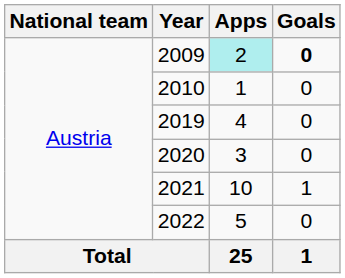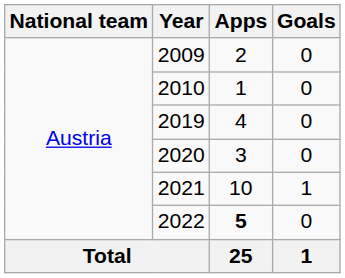(241, 54) paleturquoise background -> (241, 54) no background
(306, 54) bold -> (306, 54) normal
(241, 222) normal -> (241, 222) bold
